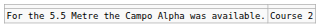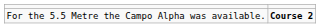(292, 16) normal -> (292, 16) bold
